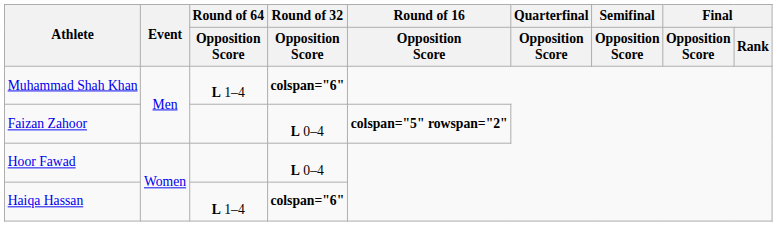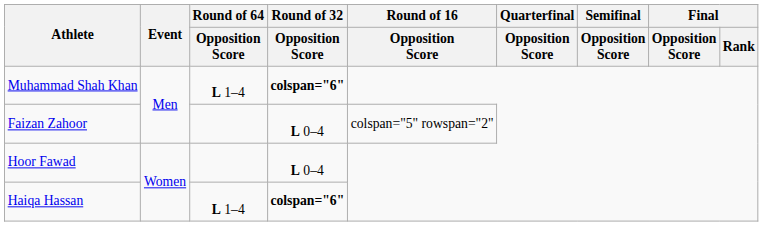(429, 124) bold -> (422, 124) normal
